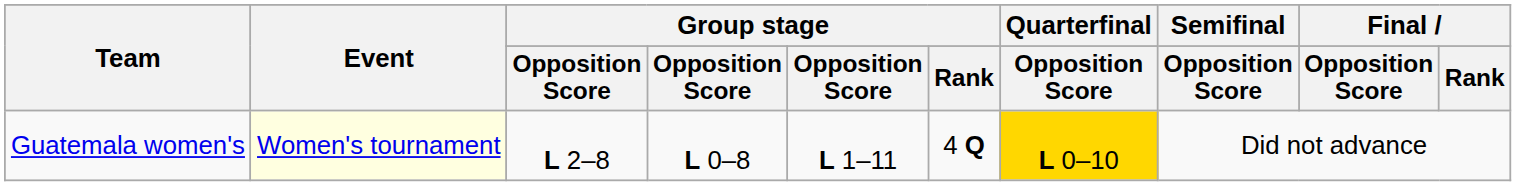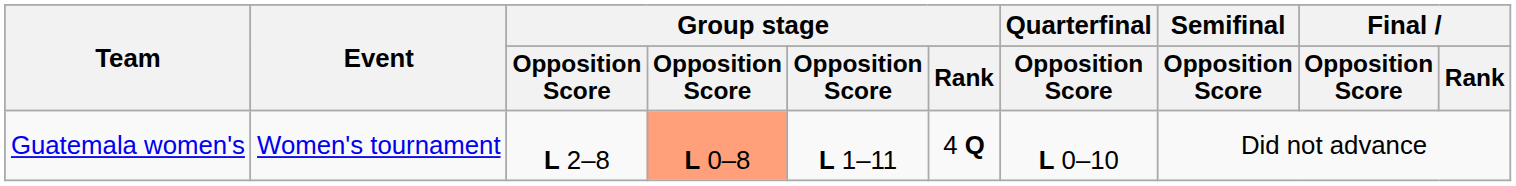(379, 146) lightyellow background -> (379, 146) no background
(717, 160) no background -> (717, 160) lightsalmon background
(1079, 160) gold background -> (1079, 160) no background
